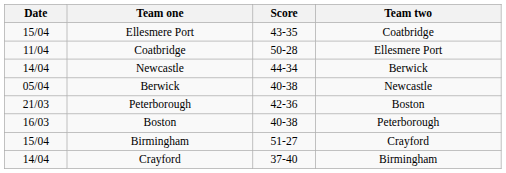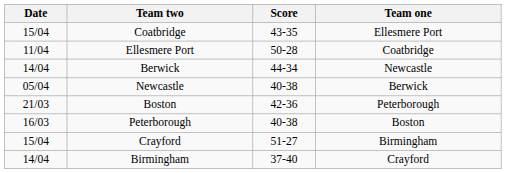columns swapped: (160, 13) <-> (408, 13)
